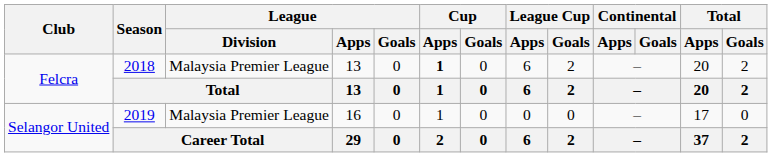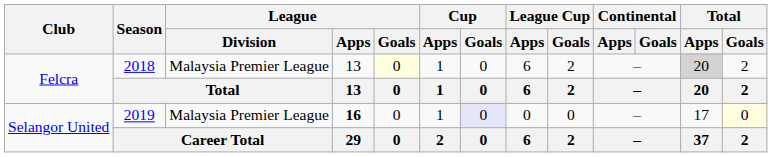(397, 66) no background -> (397, 66) lightyellow background
(440, 66) bold -> (440, 66) normal
(701, 66) no background -> (701, 66) lightgrey background
(353, 115) normal -> (353, 115) bold
(483, 115) no background -> (483, 115) lavender background
(745, 115) no background -> (745, 115) lightyellow background
